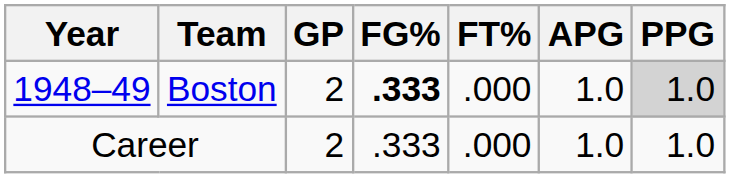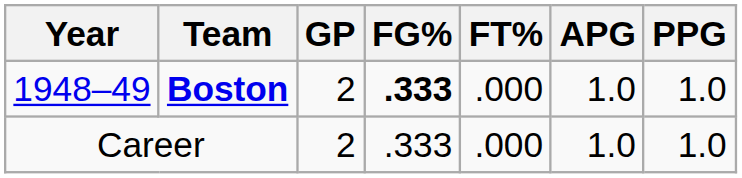(222, 89) normal -> (228, 89) bold
(691, 89) lightgrey background -> (702, 89) no background
